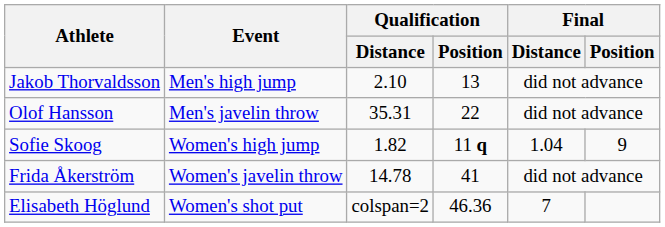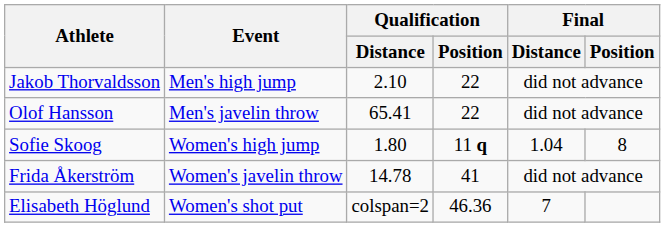(470, 82) 13 -> (470, 82) 22
(390, 113) 35.31 -> (390, 113) 65.41
(390, 144) 1.82 -> (390, 144) 1.80
(622, 144) 9 -> (622, 144) 8
